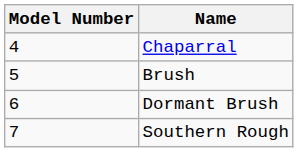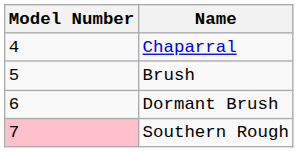(14, 132) no background -> (14, 132) pink background
